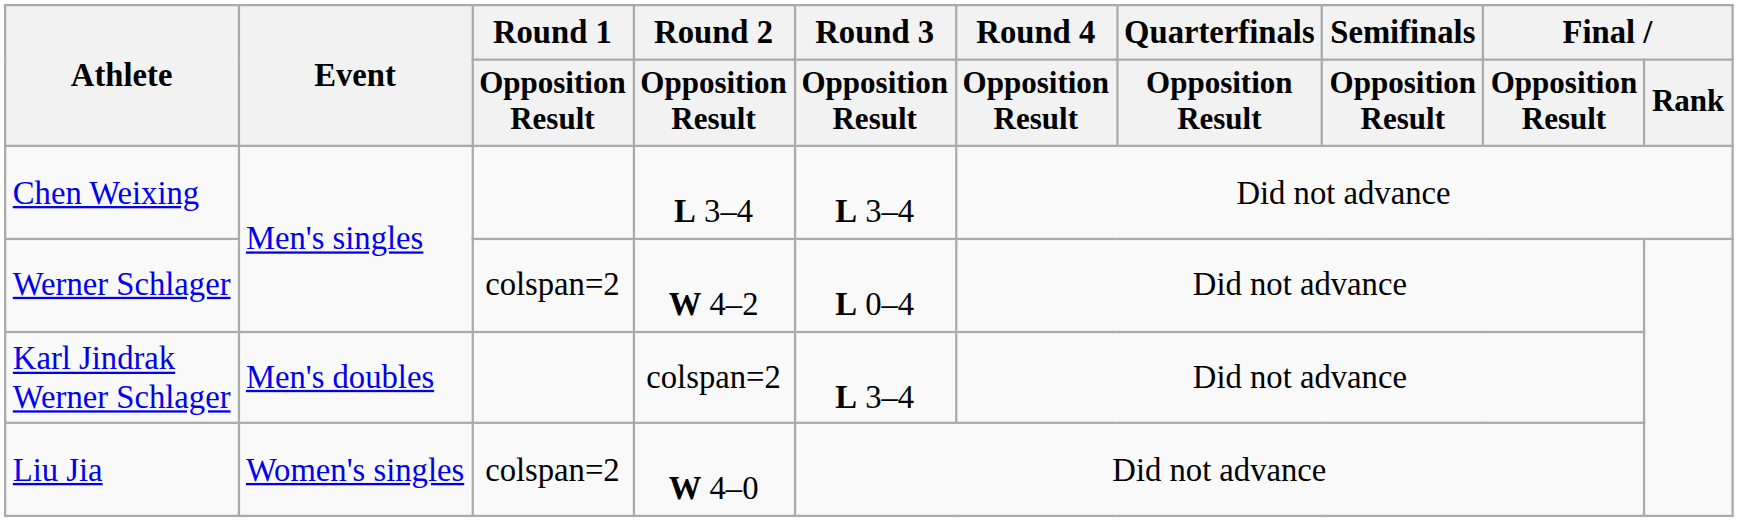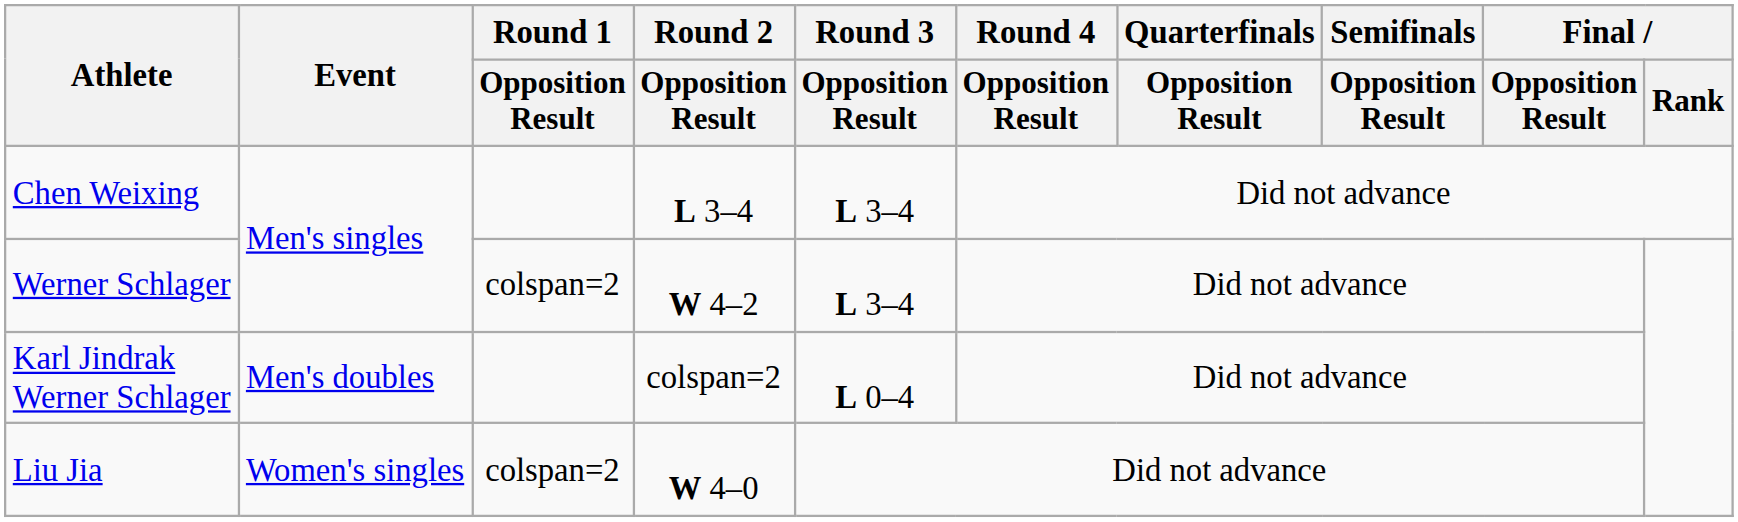(875, 304) L 0–4 -> (875, 304) L 3–4
(875, 396) L 3–4 -> (875, 396) L 0–4
